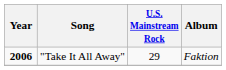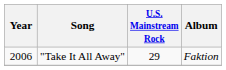(21, 56) bold -> (21, 56) normal
